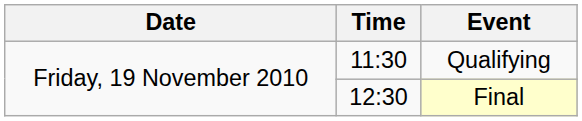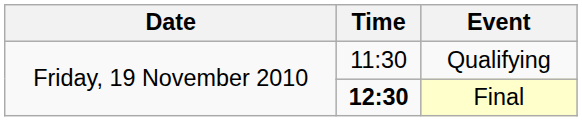(379, 97) normal -> (379, 97) bold
